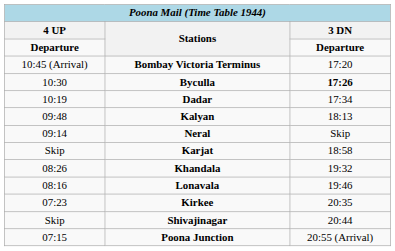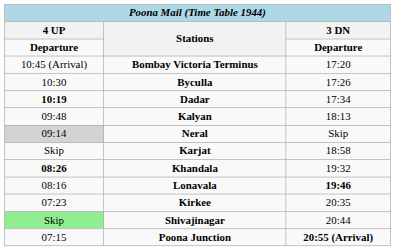(340, 82) bold -> (338, 82) normal
(55, 99) normal -> (54, 99) bold
(55, 133) no background -> (54, 133) lightgrey background
(55, 168) normal -> (54, 168) bold
(340, 185) normal -> (338, 185) bold
(55, 220) no background -> (54, 220) lightgreen background
(340, 237) normal -> (338, 237) bold
